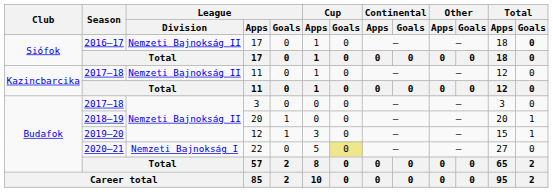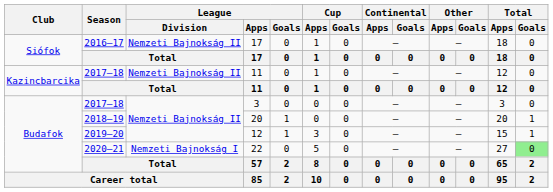(532, 42) bold -> (532, 42) normal
(346, 149) khaki background -> (346, 149) no background
(532, 149) no background -> (532, 149) lightgreen background
